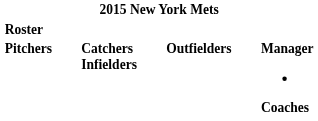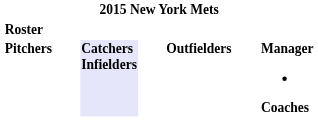(109, 56) no background -> (109, 56) lavender background
